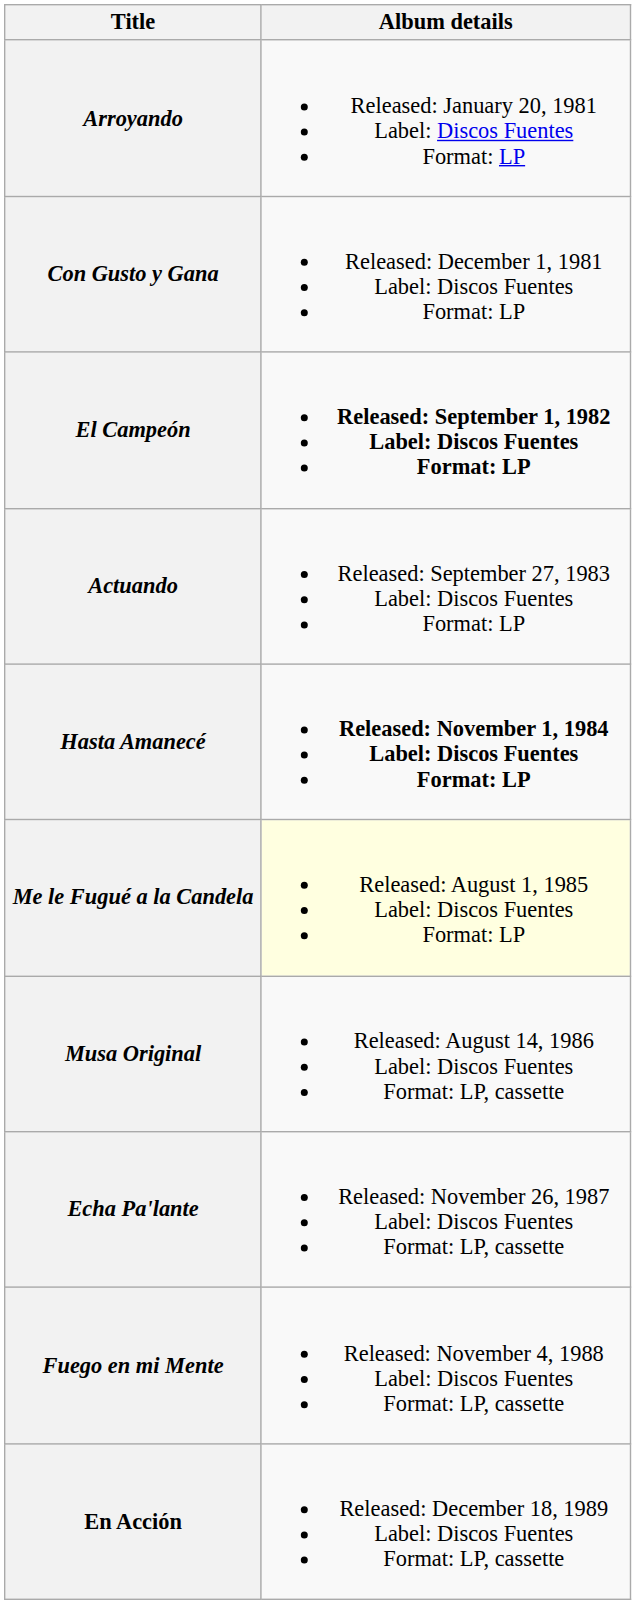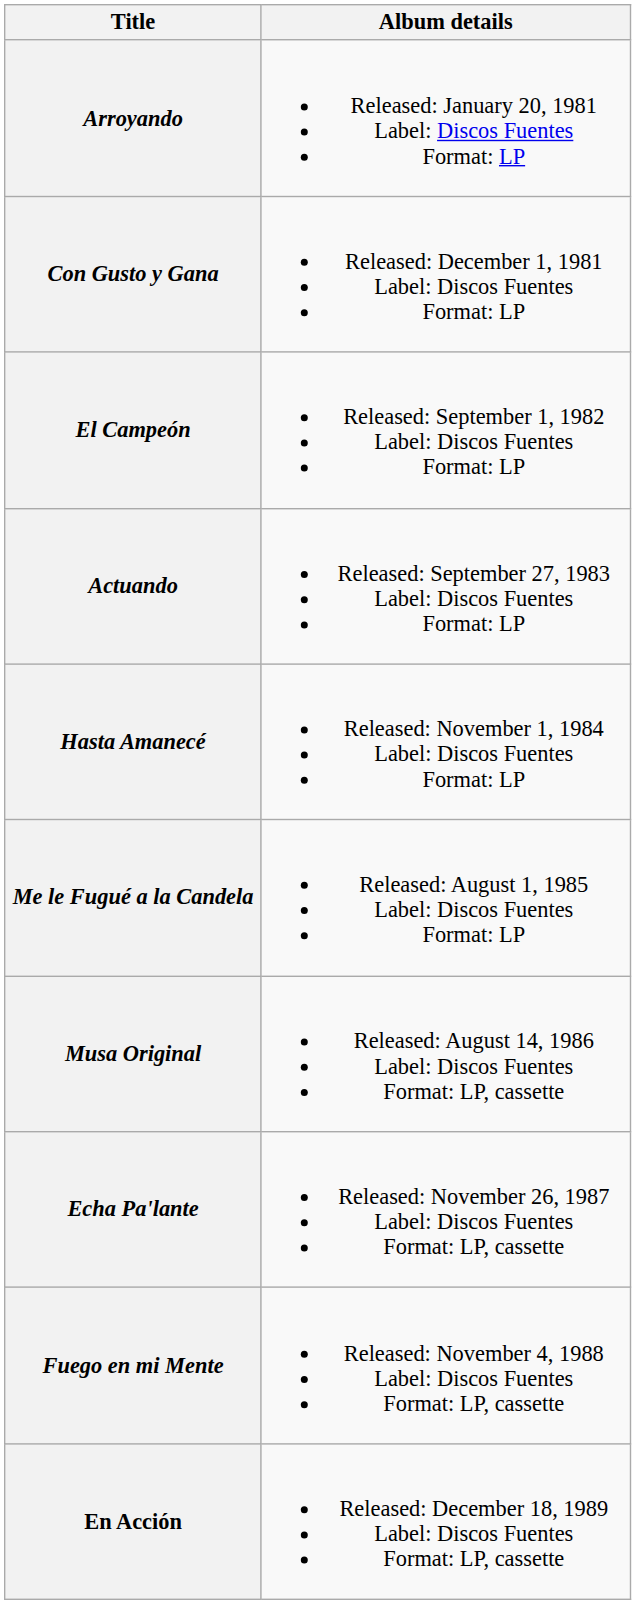(446, 443) bold -> (446, 443) normal
(446, 754) bold -> (446, 754) normal
(446, 910) lightyellow background -> (446, 910) no background
